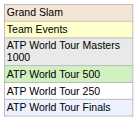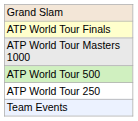(37, 30) Team Events -> (59, 30) ATP World Tour Finals
(59, 108) ATP World Tour Finals -> (37, 108) Team Events
